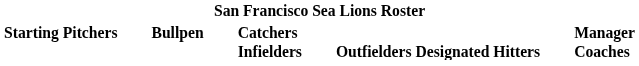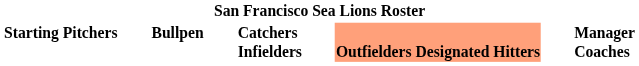(438, 51) no background -> (438, 51) lightsalmon background
